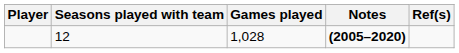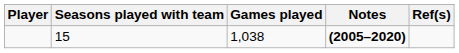(62, 36) 12 -> (62, 36) 15
(247, 36) 1,028 -> (247, 36) 1,038
